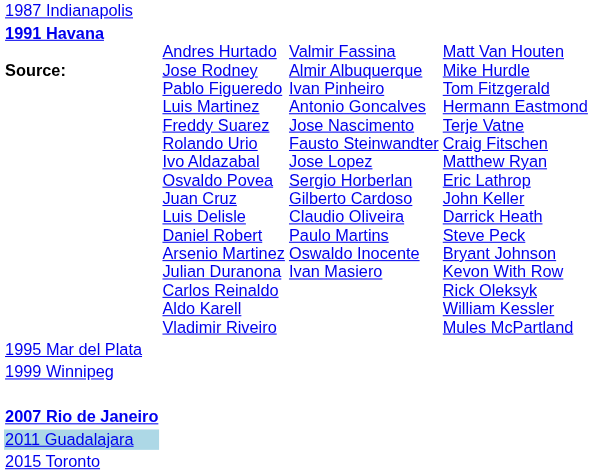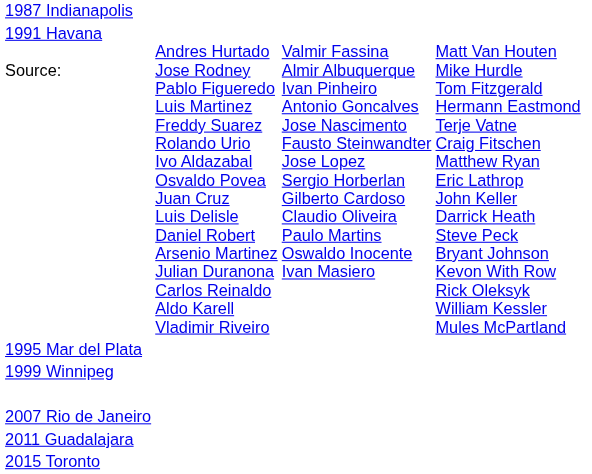(55, 52) bold -> (54, 52) normal
(82, 417) bold -> (78, 417) normal
(69, 439) lightblue background -> (69, 439) no background
